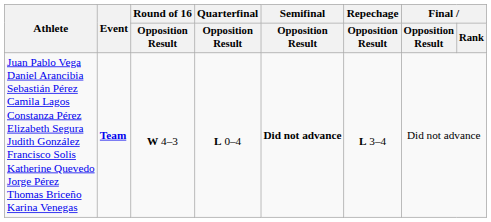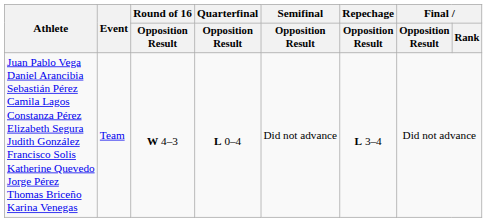(113, 135) bold -> (112, 135) normal
(302, 135) bold -> (300, 135) normal
